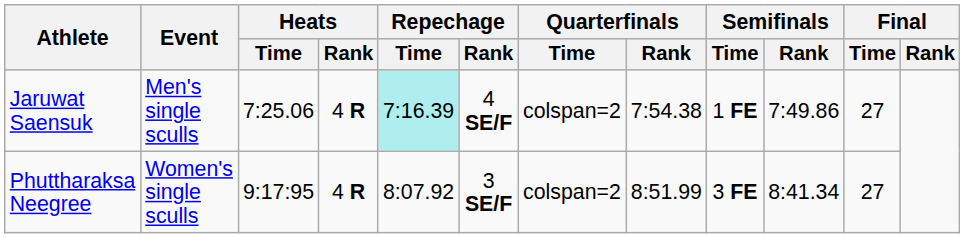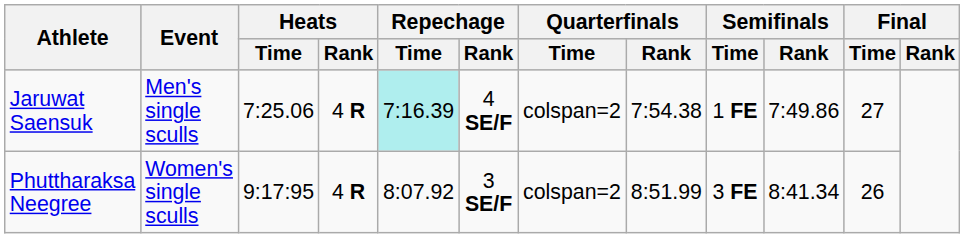(872, 192) 27 -> (872, 192) 26
